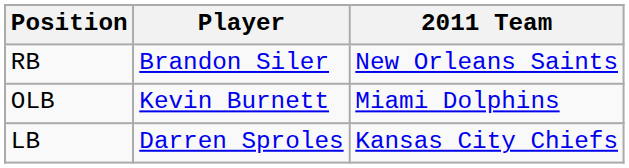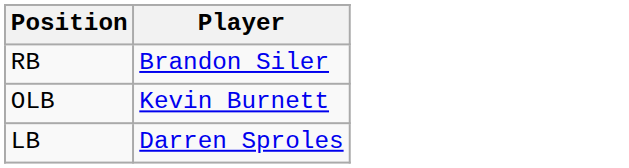- column: (487, 25)
